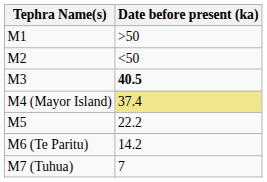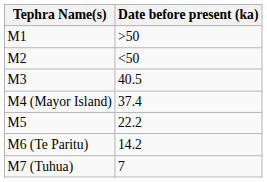(130, 79) bold -> (130, 79) normal
(130, 101) khaki background -> (130, 101) no background
